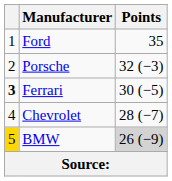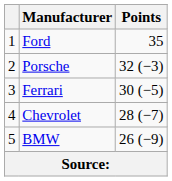(12, 90) bold -> (12, 90) normal
(12, 139) gold background -> (12, 139) no background
(141, 139) lightgrey background -> (141, 139) no background
